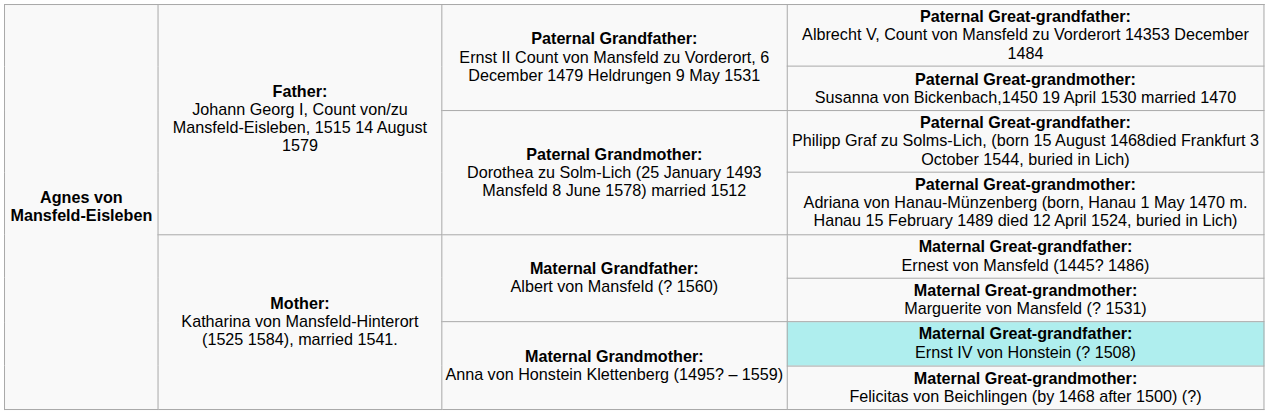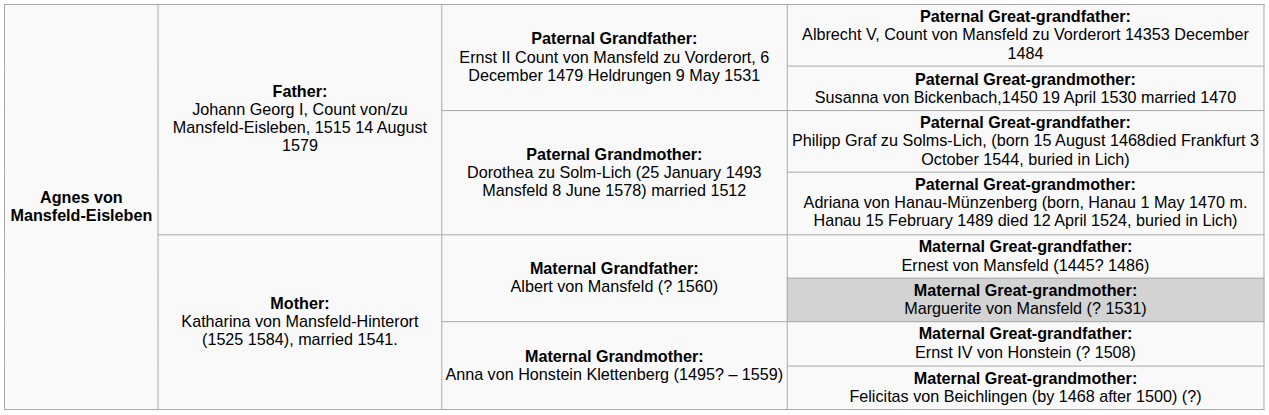(1025, 299) no background -> (1025, 299) lightgrey background
(1025, 343) paleturquoise background -> (1025, 343) no background
